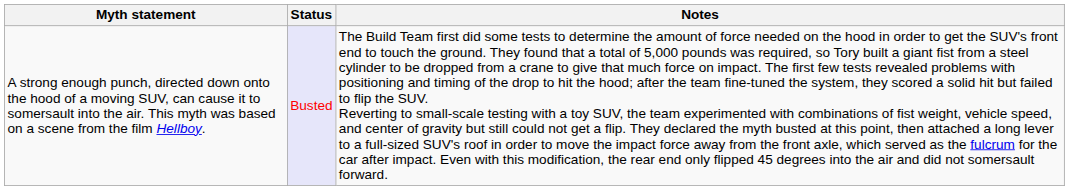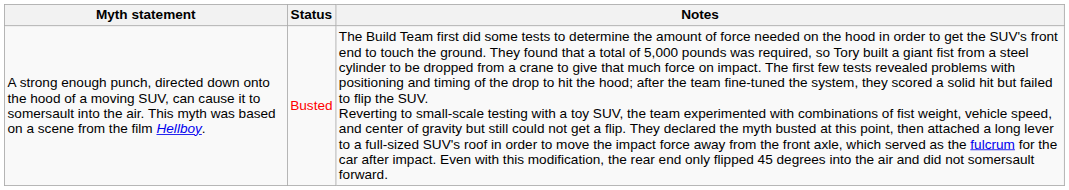(311, 105) lavender background -> (311, 105) no background
